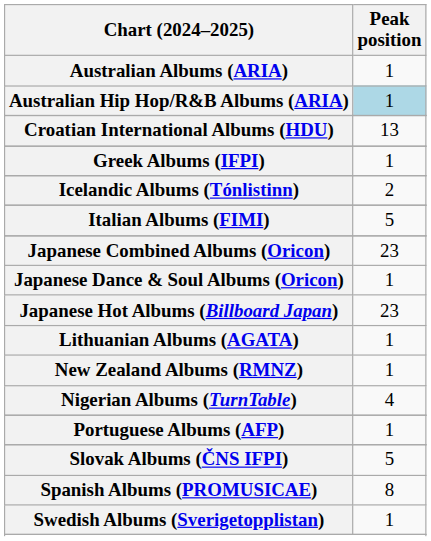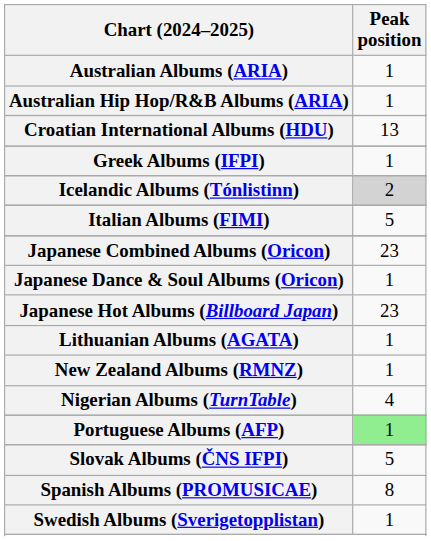(390, 100) lightblue background -> (390, 100) no background
(390, 190) no background -> (390, 190) lightgrey background
(390, 429) no background -> (390, 429) lightgreen background
